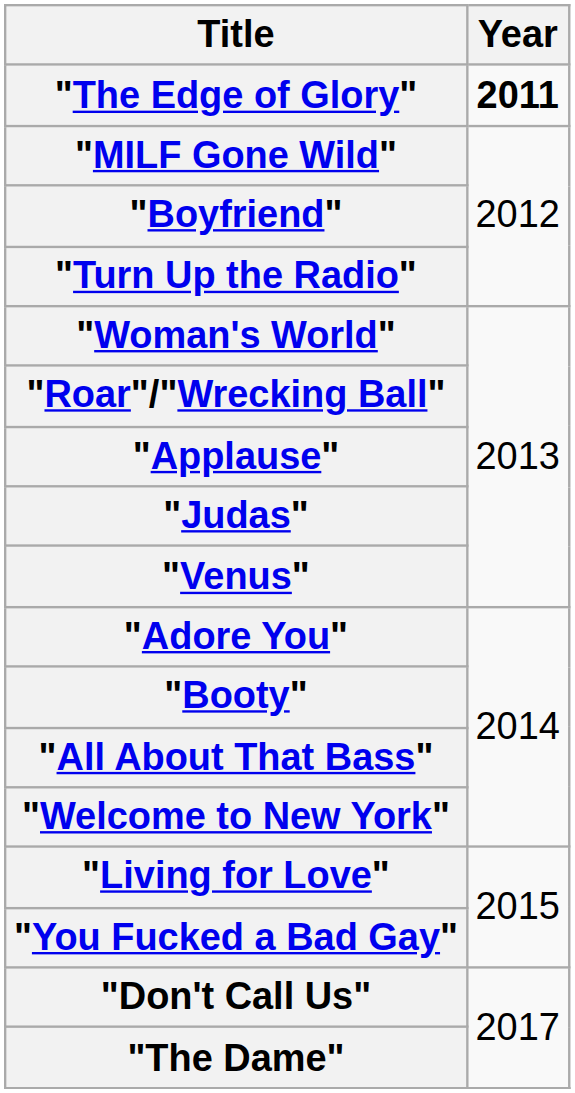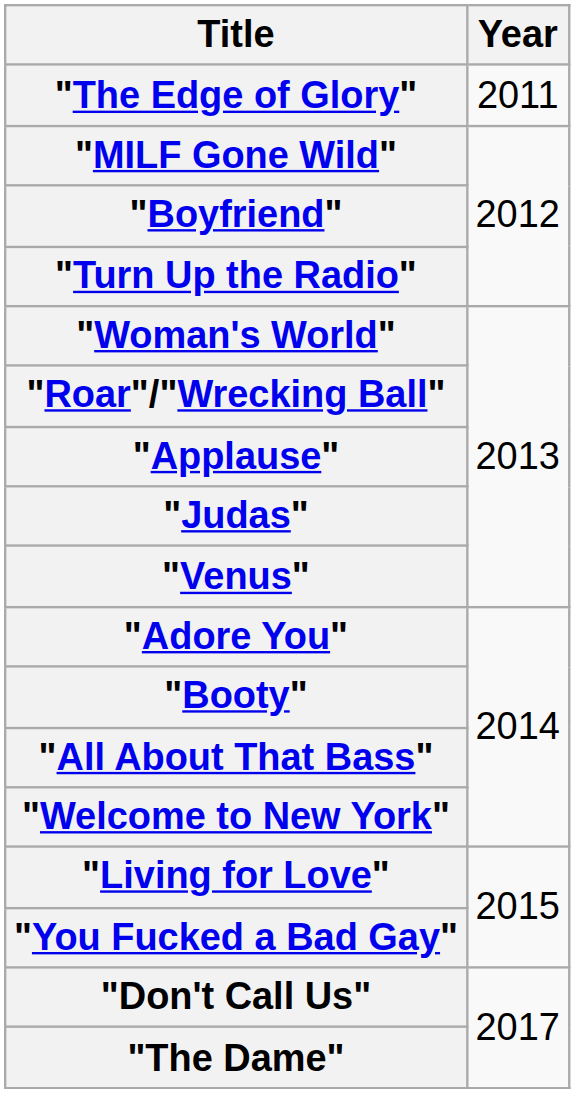(518, 94) bold -> (518, 94) normal
